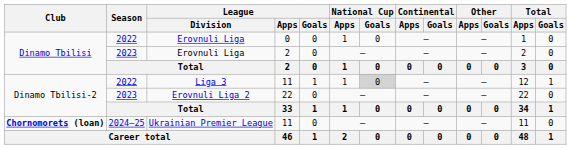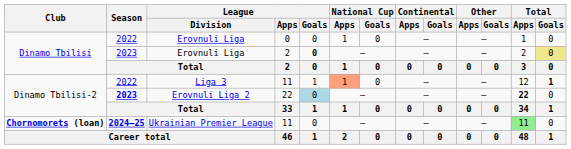(315, 53) normal -> (315, 53) bold
(551, 53) no background -> (551, 53) khaki background
(344, 81) no background -> (344, 81) lightsalmon background
(378, 81) lightgrey background -> (378, 81) no background
(551, 81) normal -> (551, 81) bold
(127, 95) normal -> (127, 95) bold
(315, 95) no background -> (315, 95) lightblue background
(524, 95) normal -> (524, 95) bold
(127, 123) normal -> (127, 123) bold
(524, 123) no background -> (524, 123) lightgreen background
